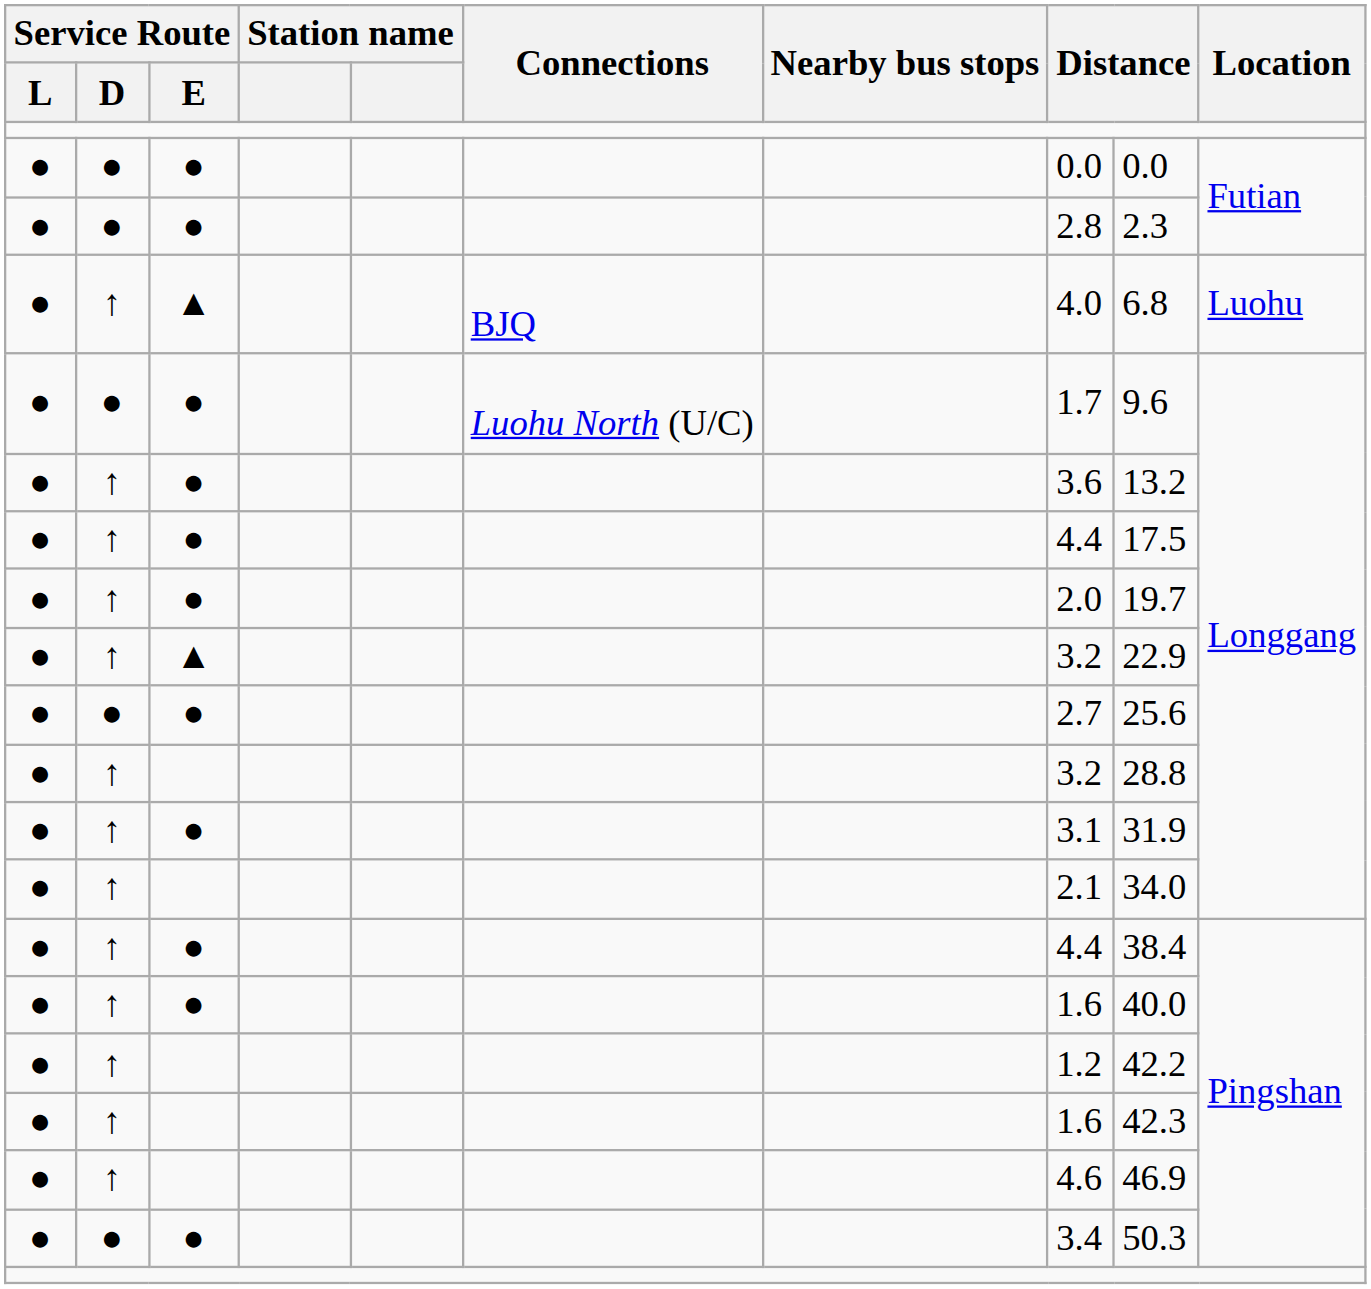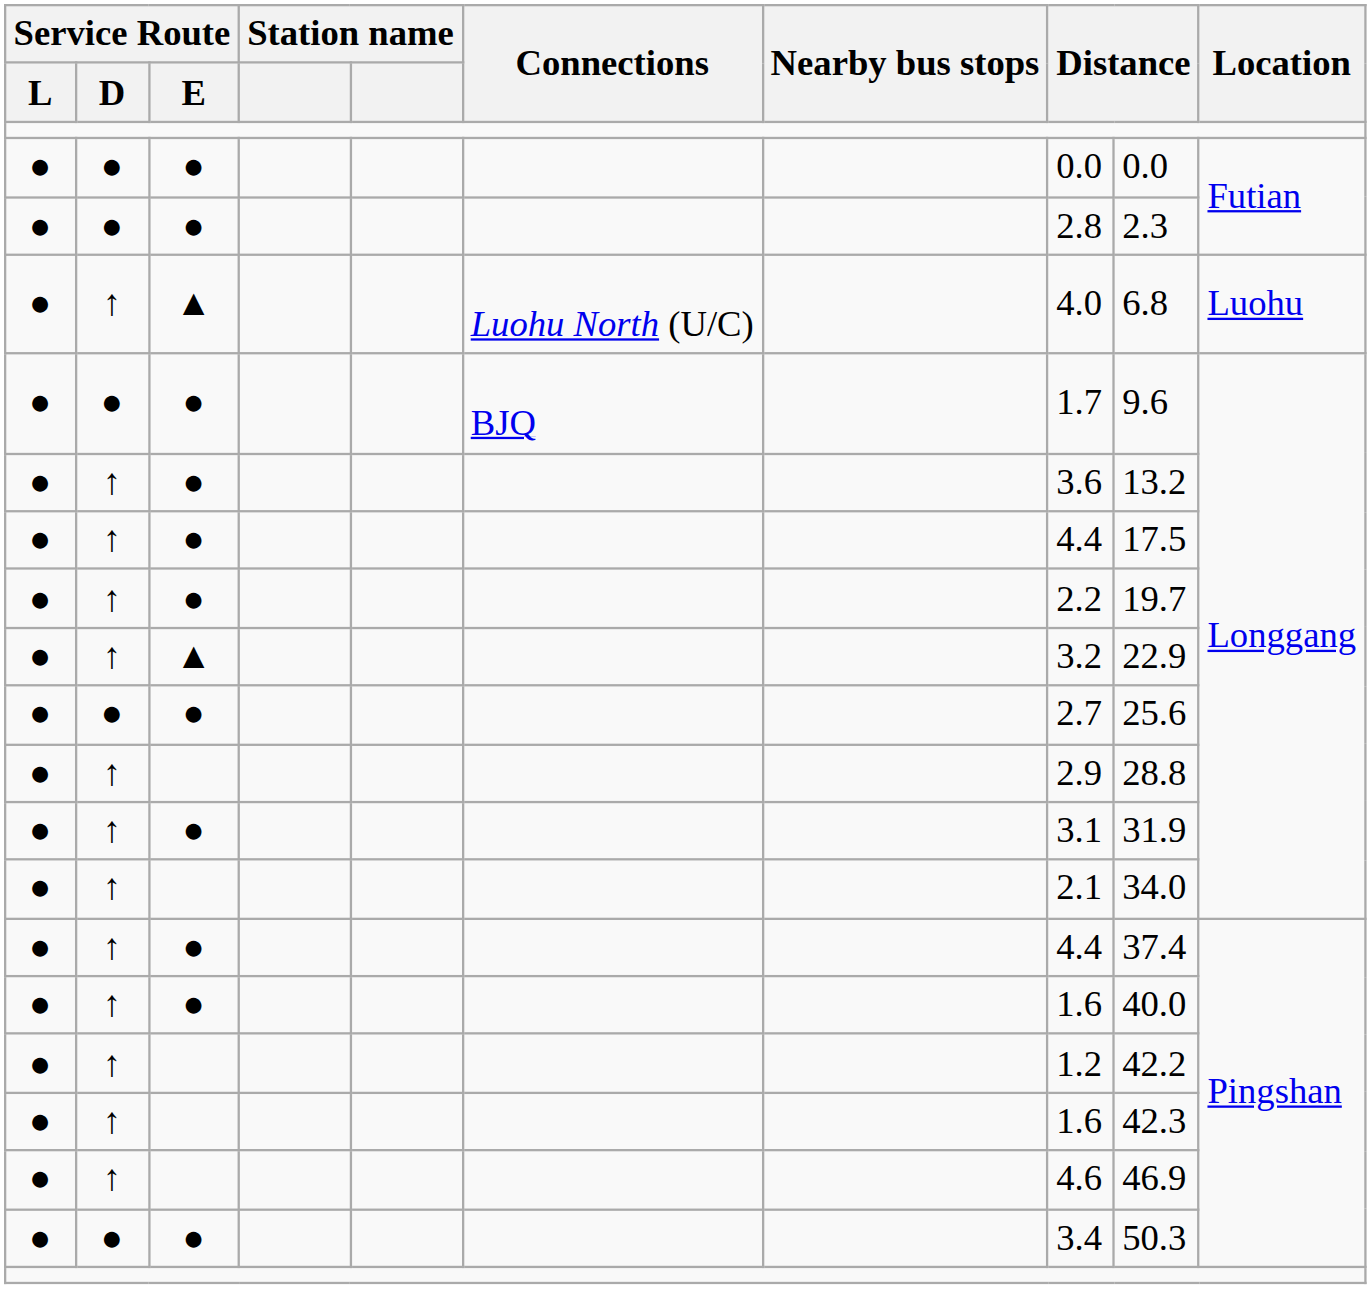(503, 324) BJQ -> (612, 324) Luohu North (U/C)
(612, 423) Luohu North (U/C) -> (503, 423) BJQ
(1079, 597) 2.0 -> (1079, 597) 2.2
(1079, 772) 3.2 -> (1079, 772) 2.9
(1154, 946) 38.4 -> (1154, 946) 37.4
